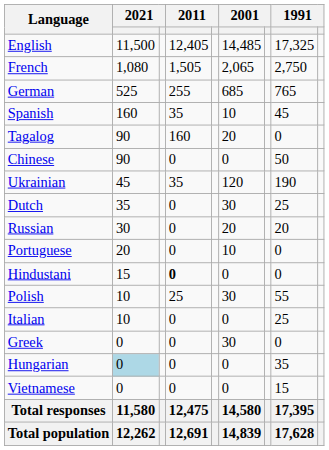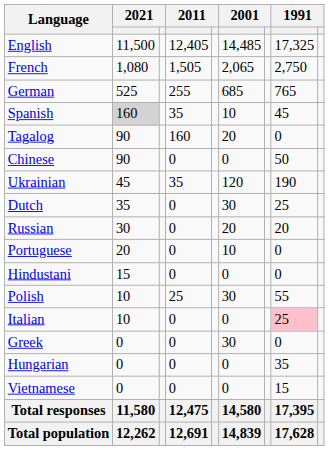(127, 113) no background -> (127, 113) lightgrey background
(172, 273) bold -> (172, 273) normal
(282, 319) no background -> (282, 319) pink background
(120, 365) lightblue background -> (120, 365) no background
